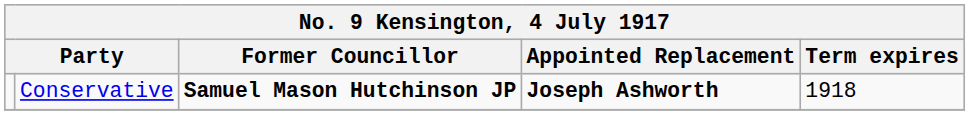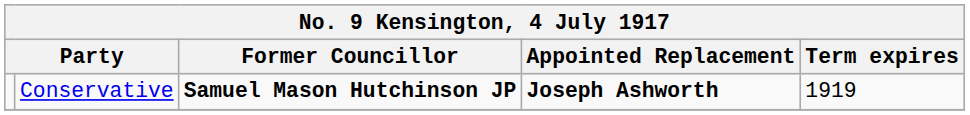(831, 92) 1918 -> (831, 92) 1919
